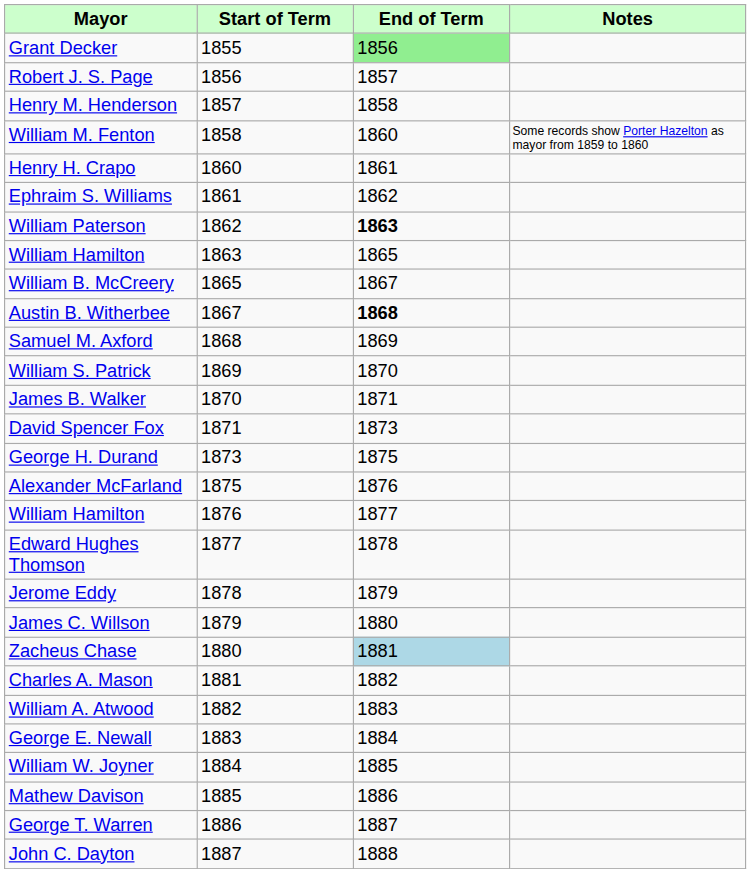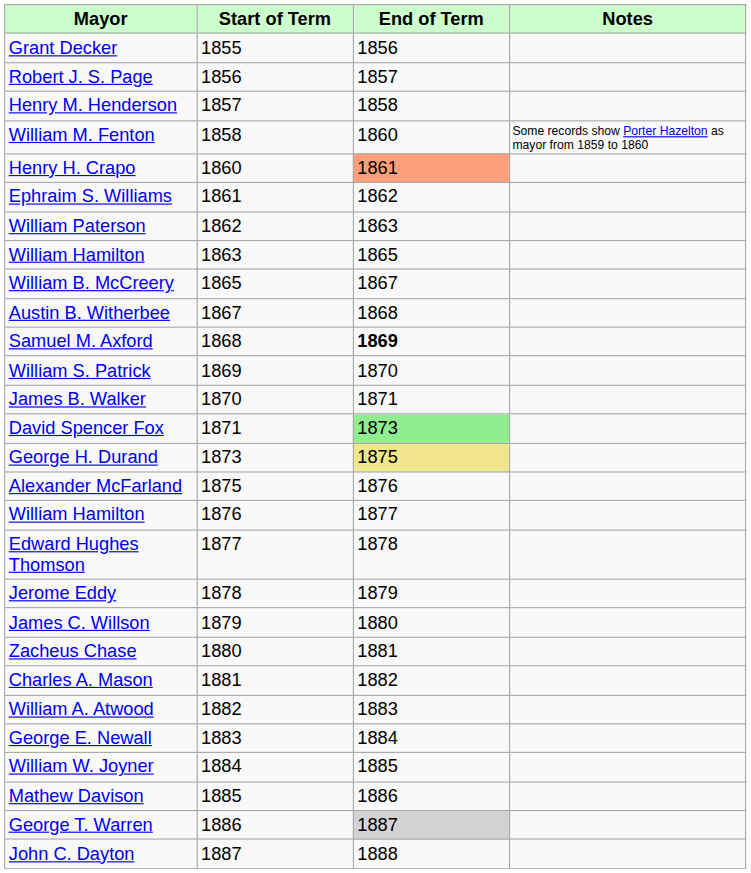(378, 47) lightgreen background -> (378, 47) no background
(378, 168) no background -> (378, 168) lightsalmon background
(378, 225) bold -> (378, 225) normal
(378, 312) bold -> (378, 312) normal
(378, 341) normal -> (378, 341) bold
(378, 428) no background -> (378, 428) lightgreen background
(378, 457) no background -> (378, 457) khaki background
(378, 651) lightblue background -> (378, 651) no background
(378, 824) no background -> (378, 824) lightgrey background
